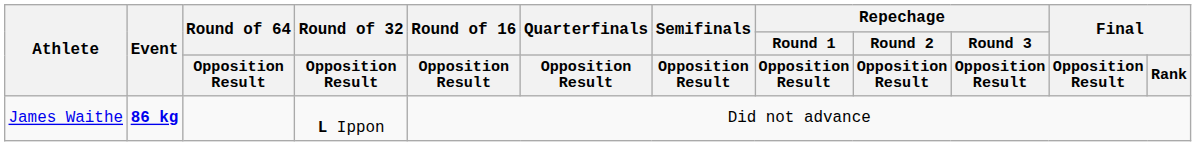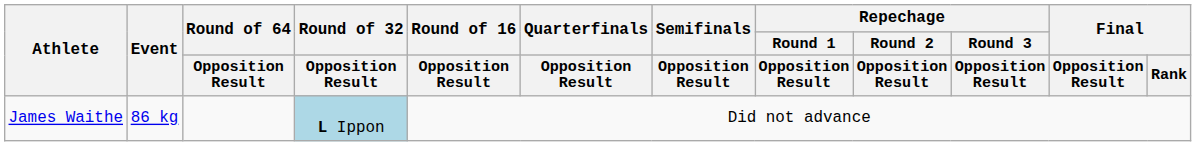(155, 118) bold -> (155, 118) normal
(351, 127) no background -> (351, 127) lightblue background
